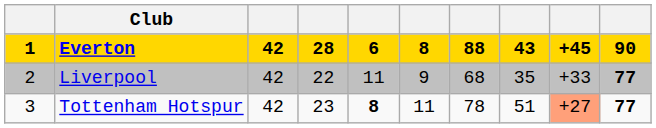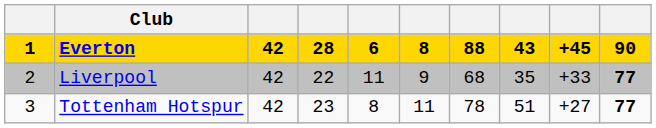(374, 108) bold -> (374, 108) normal
(575, 108) lightsalmon background -> (575, 108) no background
